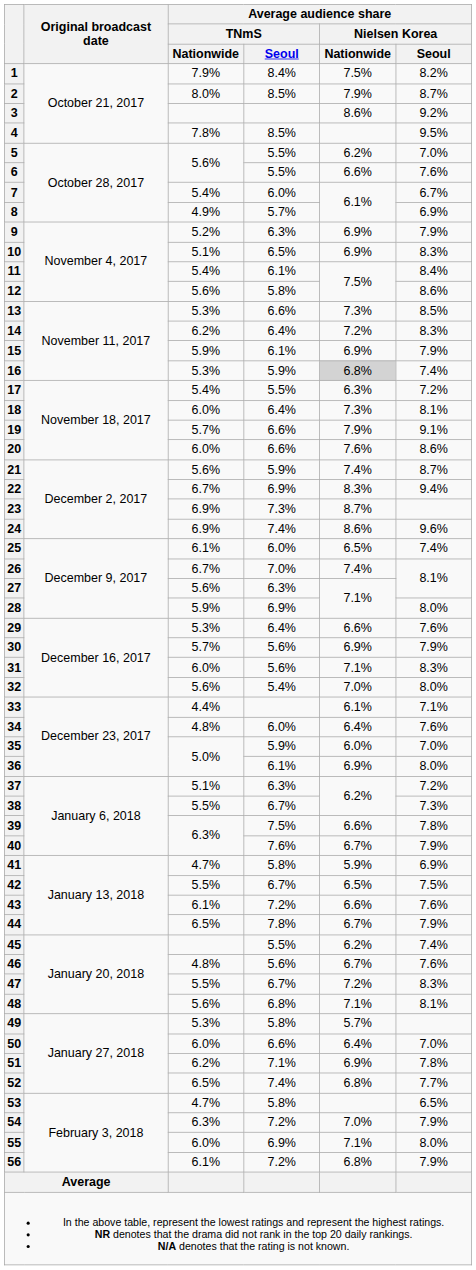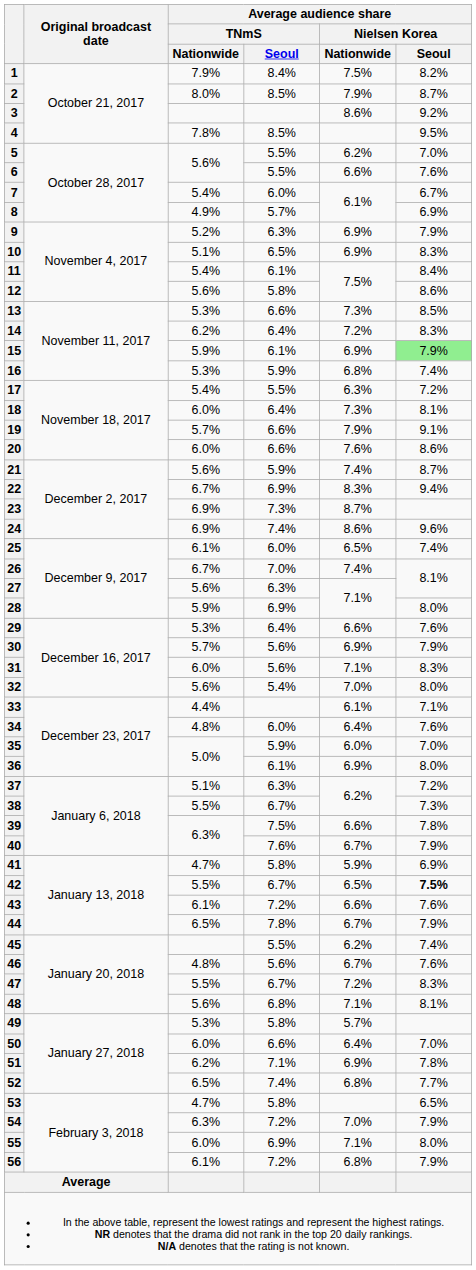(434, 350) no background -> (434, 350) lightgreen background
(358, 370) lightgrey background -> (358, 370) no background
(434, 885) normal -> (434, 885) bold
